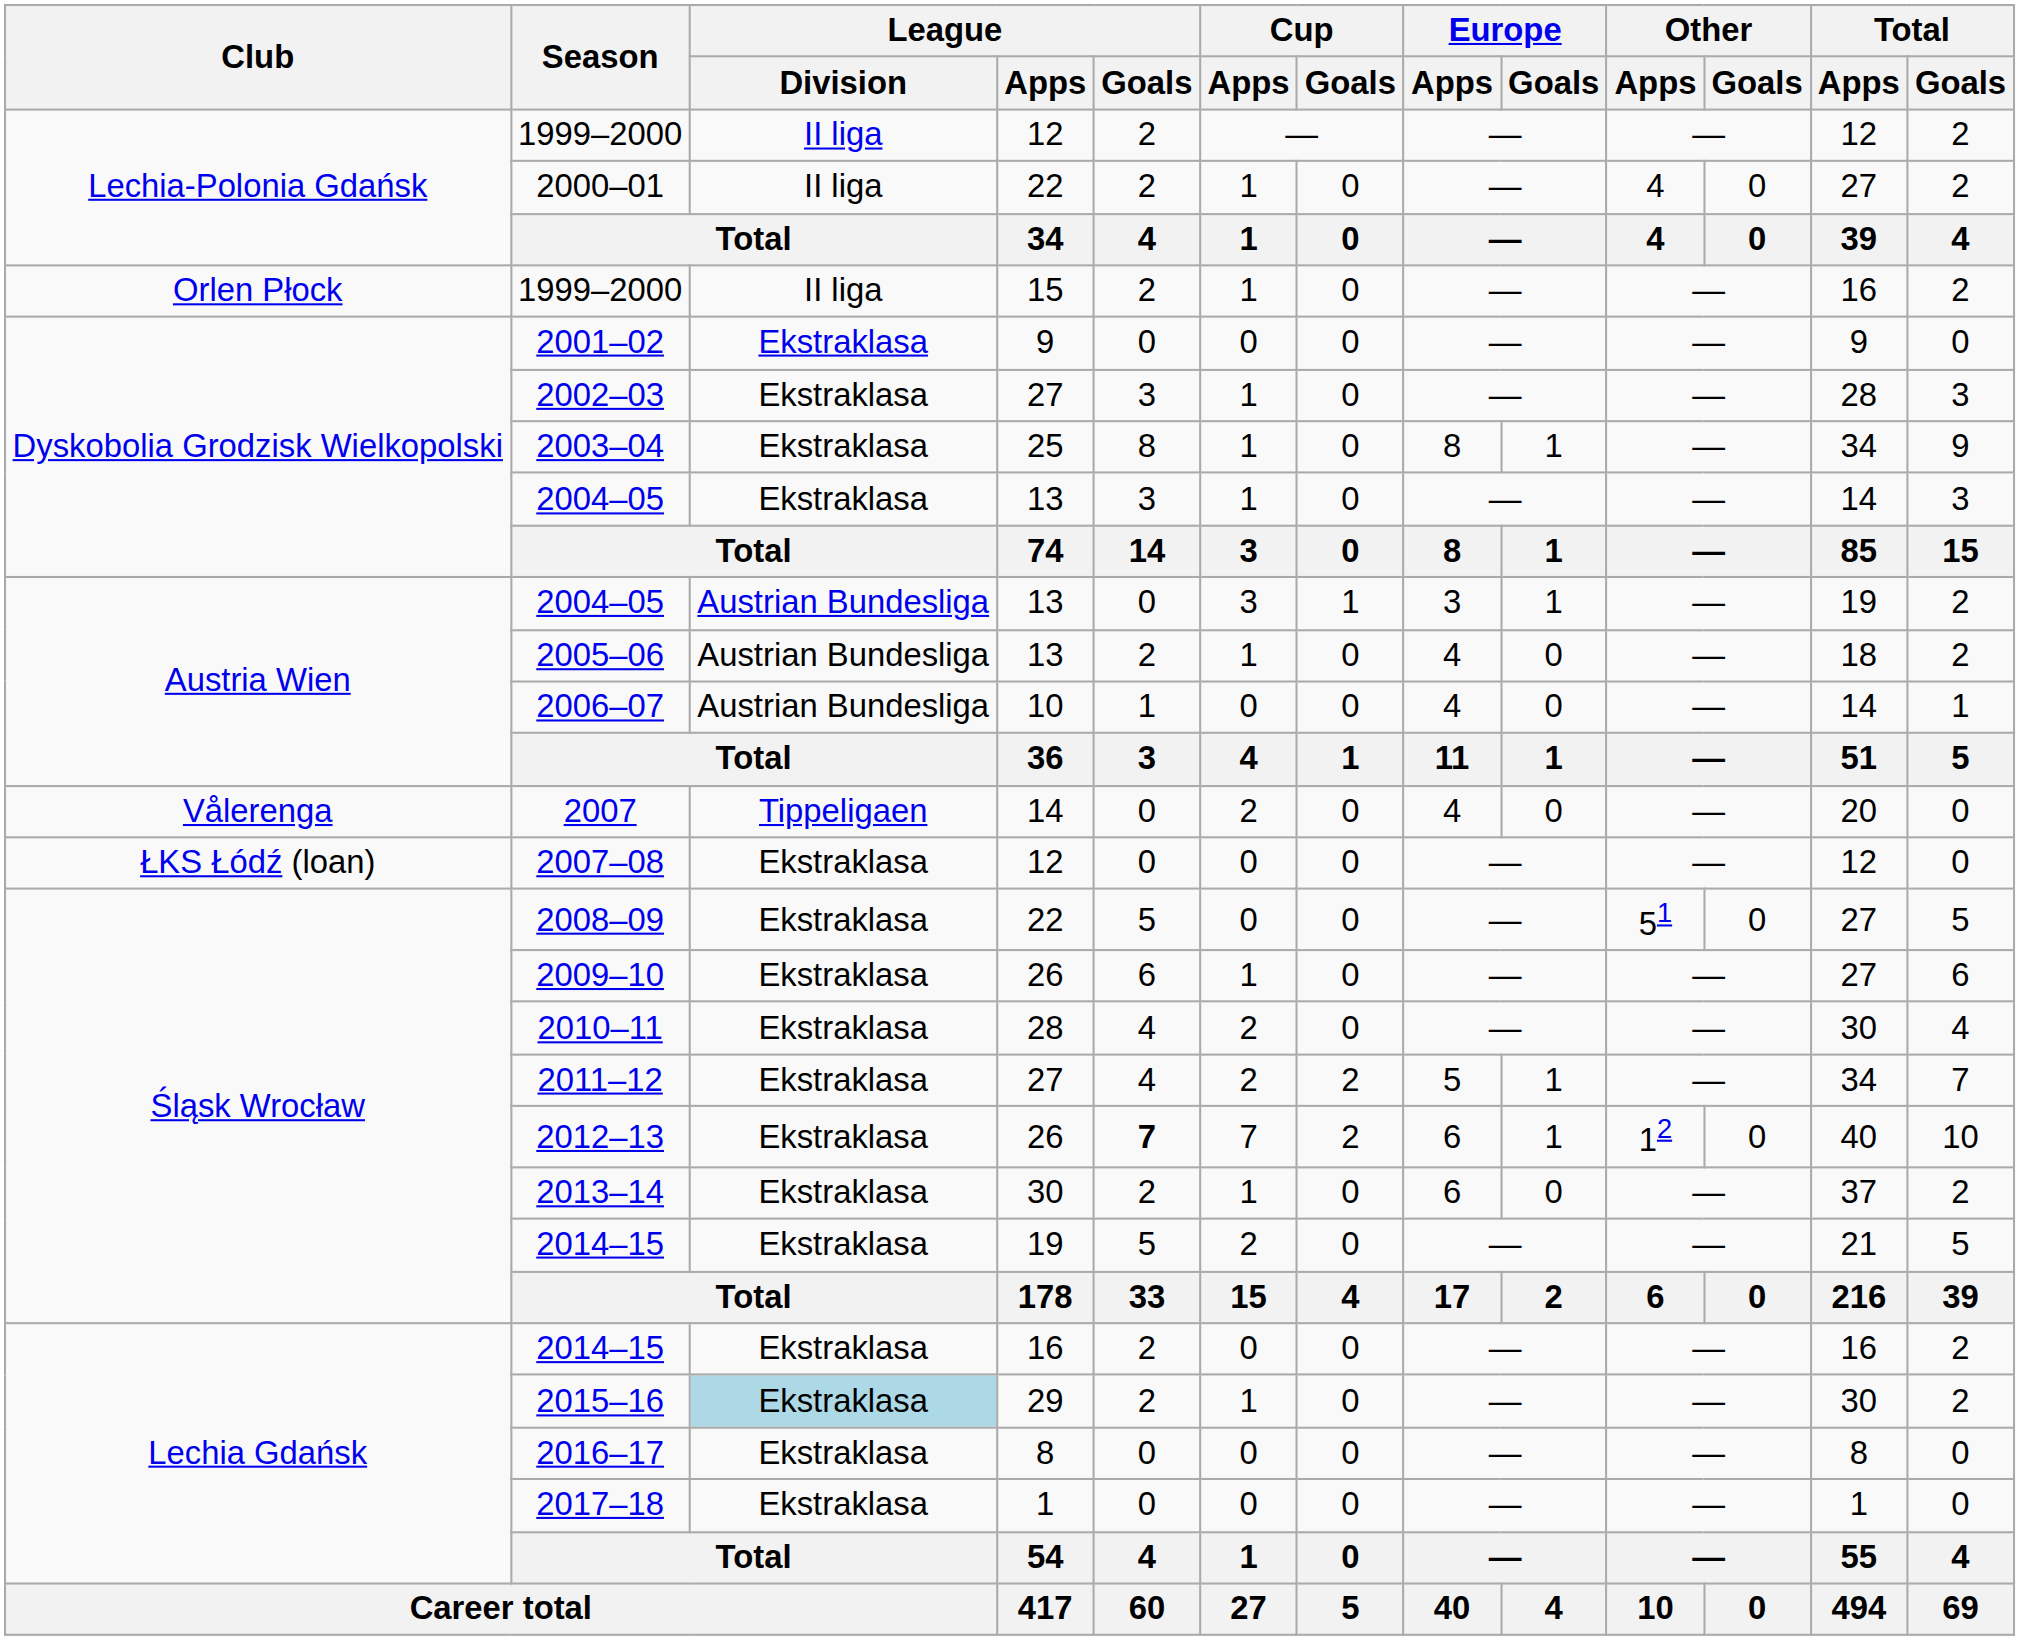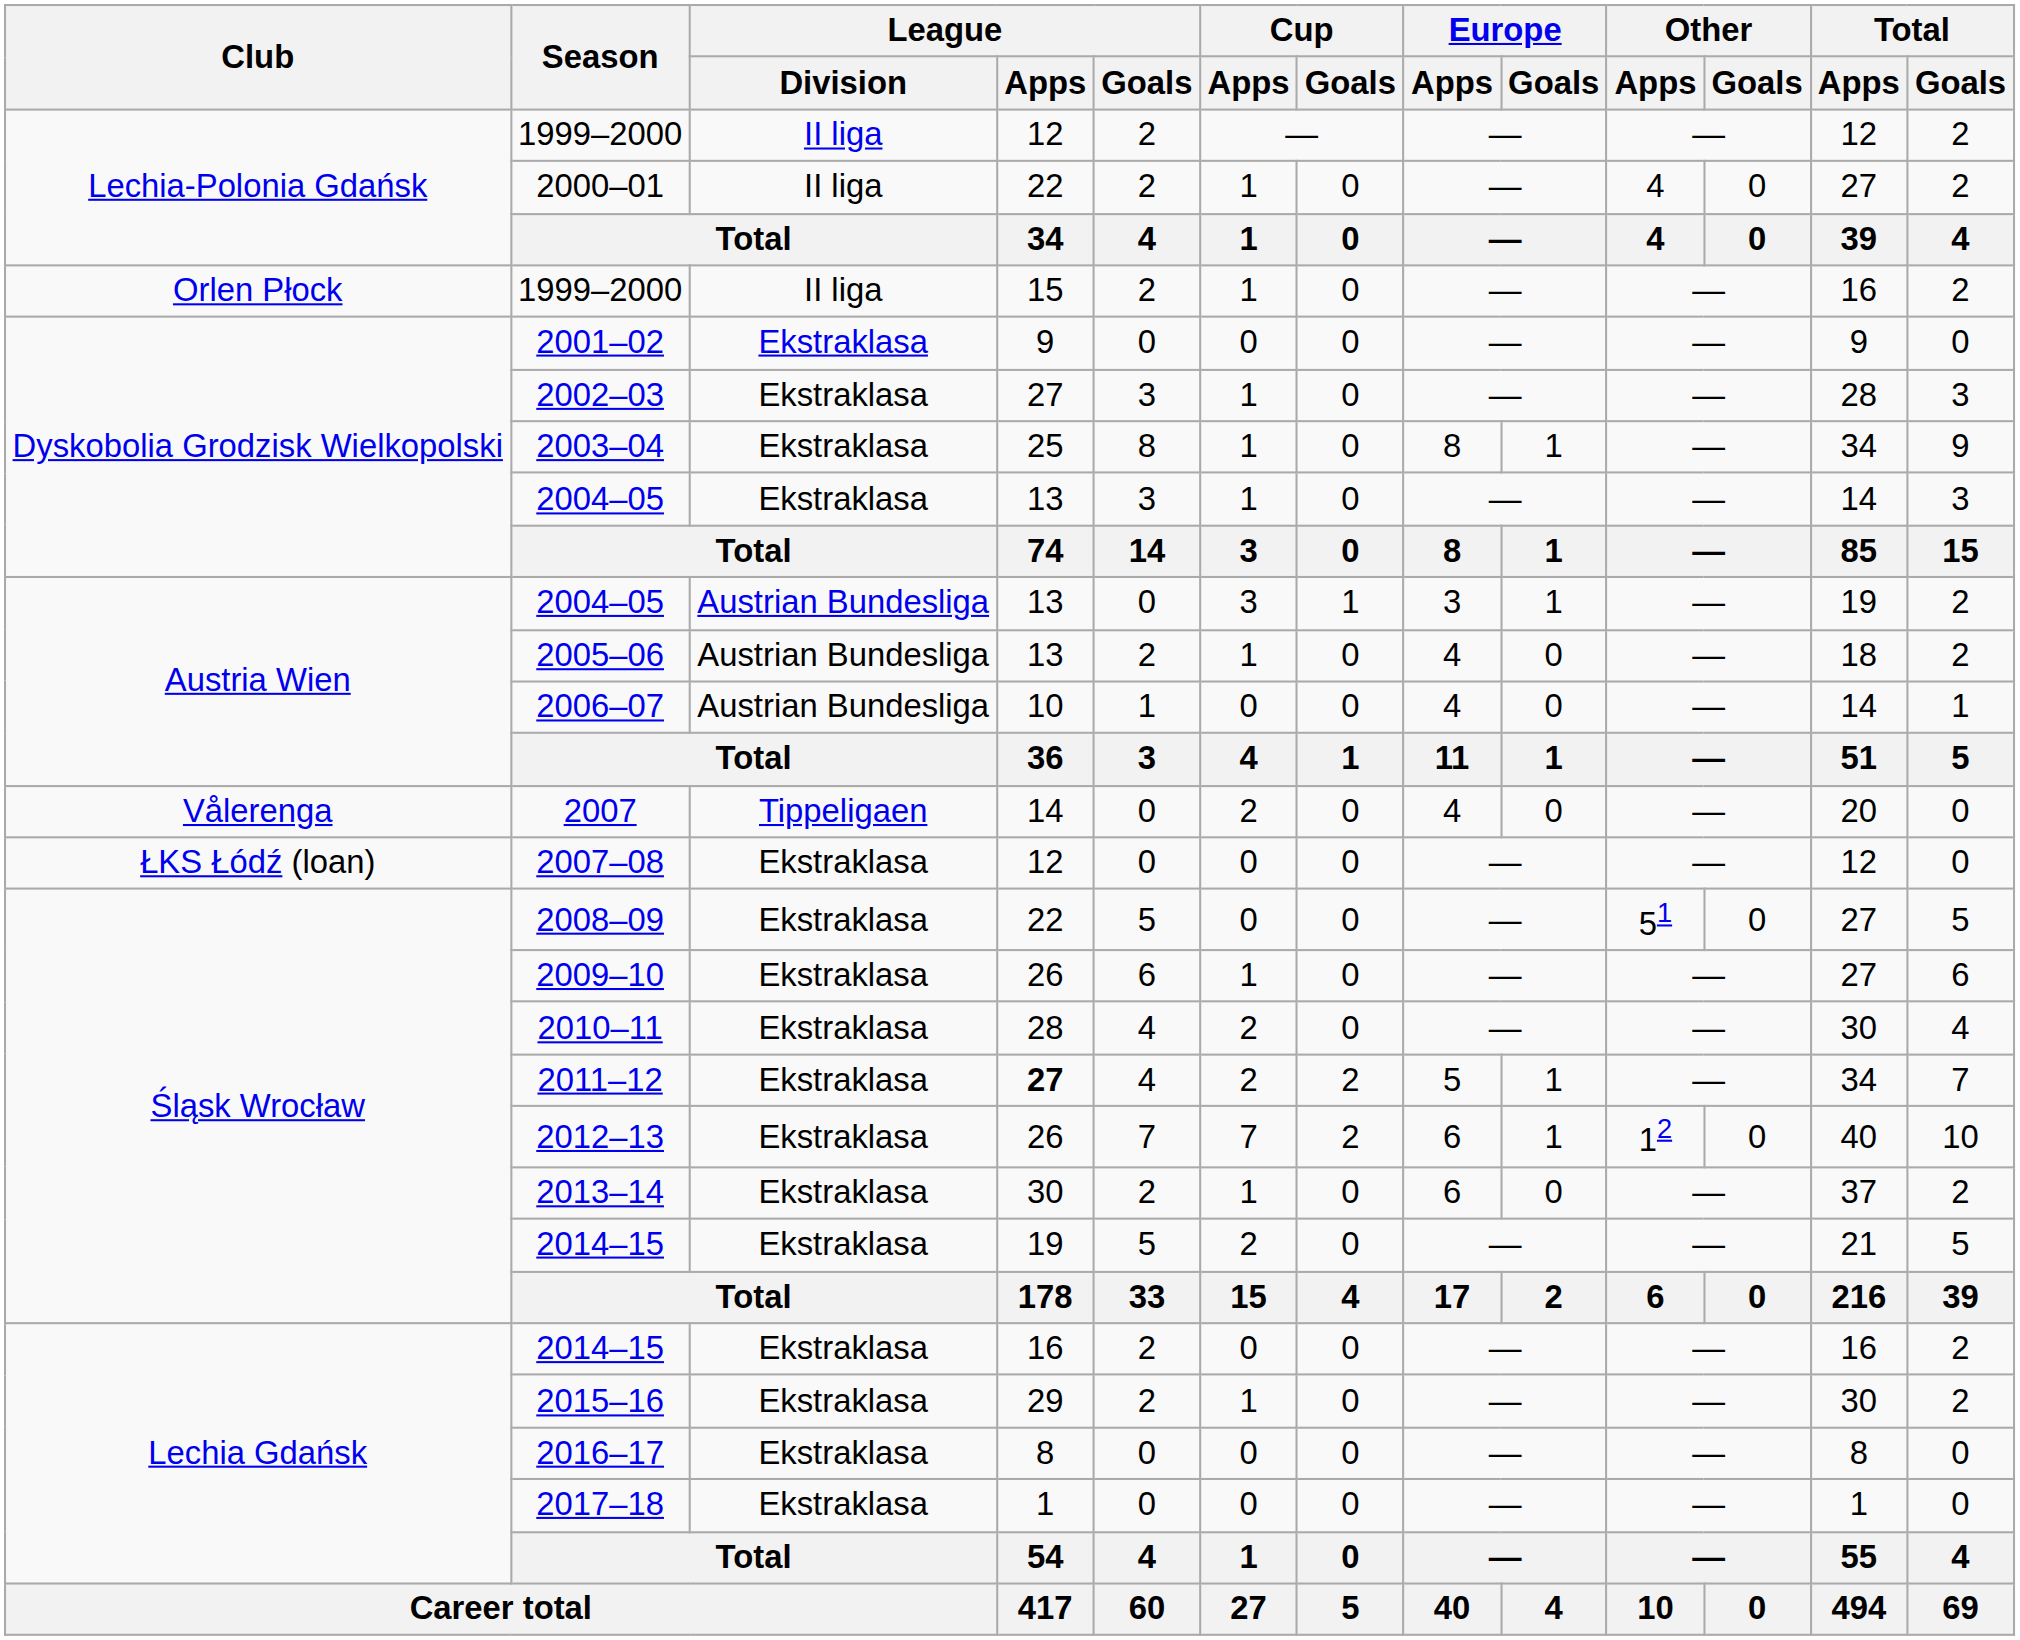(1045, 1079) normal -> (1045, 1079) bold
(1147, 1136) bold -> (1147, 1136) normal
(843, 1400) lightblue background -> (843, 1400) no background
